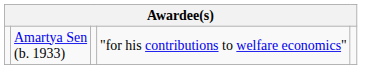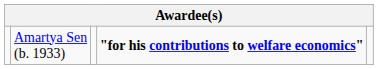(223, 45) normal -> (232, 45) bold
